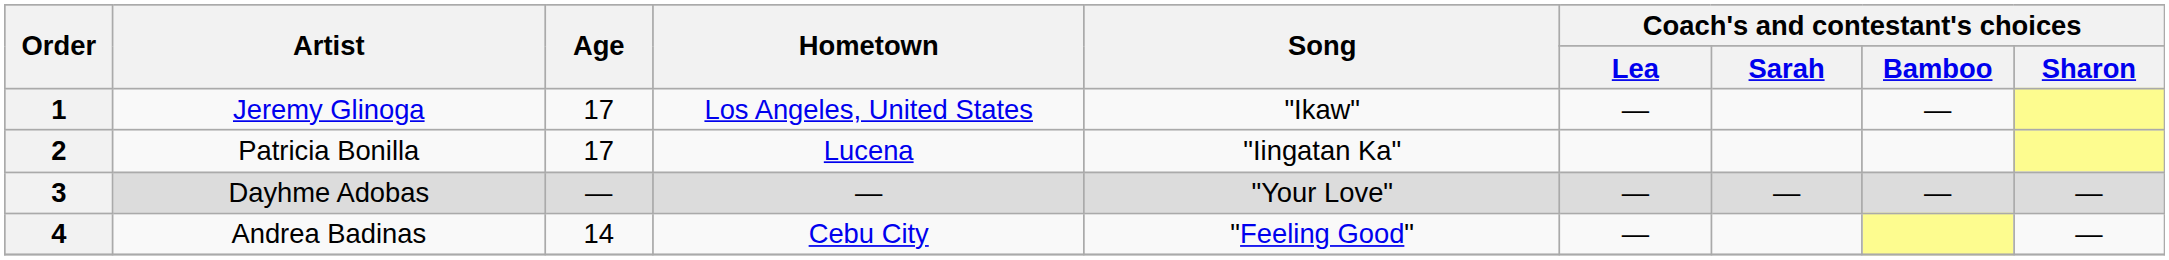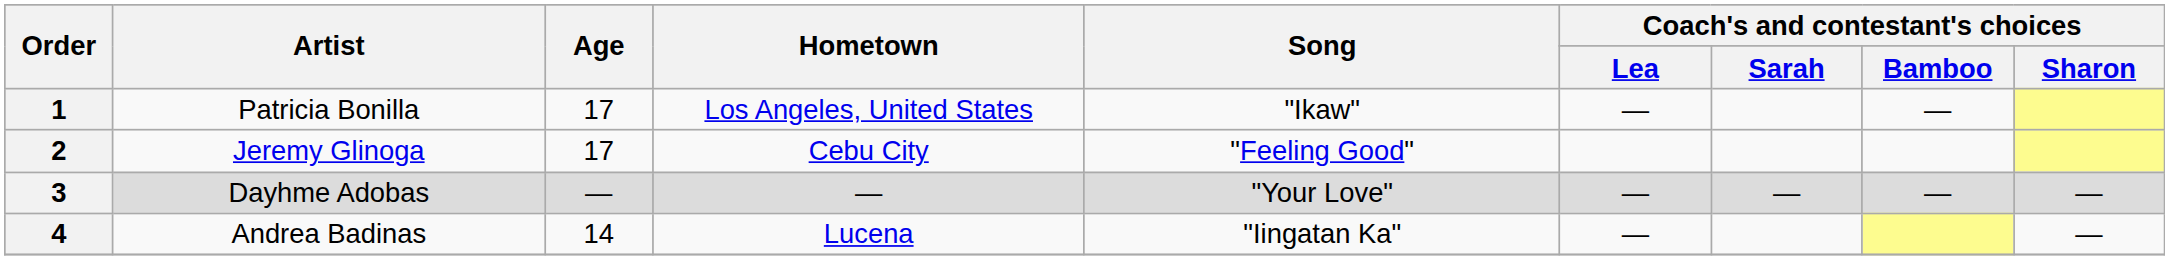(329, 109) Jeremy Glinoga -> (329, 109) Patricia Bonilla
(329, 151) Patricia Bonilla -> (329, 151) Jeremy Glinoga
(869, 151) Lucena -> (869, 151) Cebu City
(1322, 151) "Iingatan Ka" -> (1322, 151) "Feeling Good"
(869, 234) Cebu City -> (869, 234) Lucena
(1322, 234) "Feeling Good" -> (1322, 234) "Iingatan Ka"
